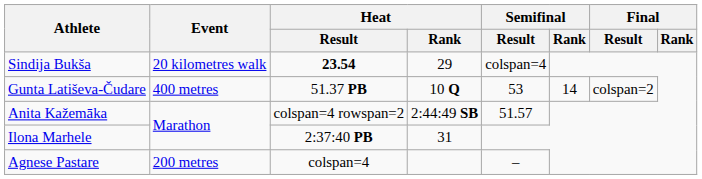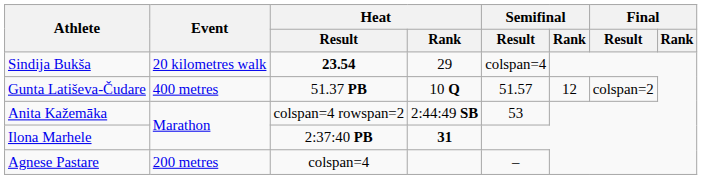(516, 89) 53 -> (516, 89) 51.57
(569, 89) 14 -> (569, 89) 12
(516, 113) 51.57 -> (516, 113) 53
(445, 138) normal -> (445, 138) bold
